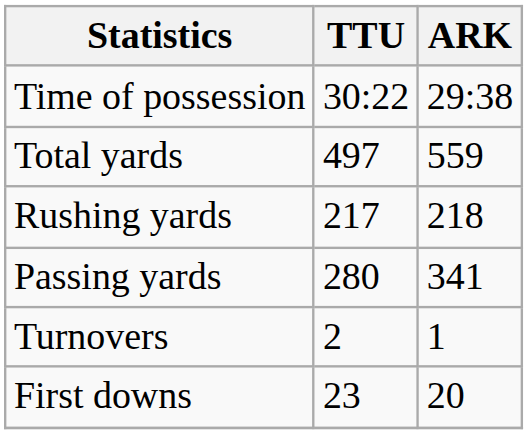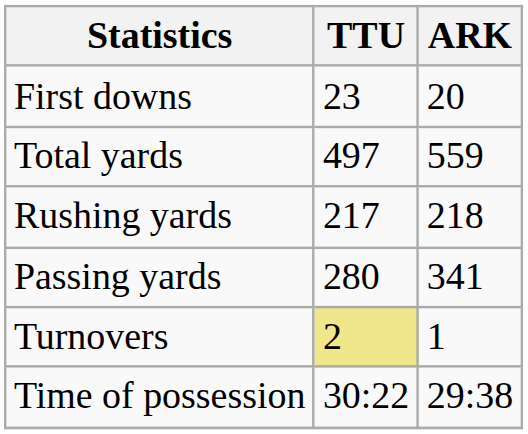rows swapped: (103, 396) <-> (160, 95)
(332, 336) no background -> (332, 336) khaki background
